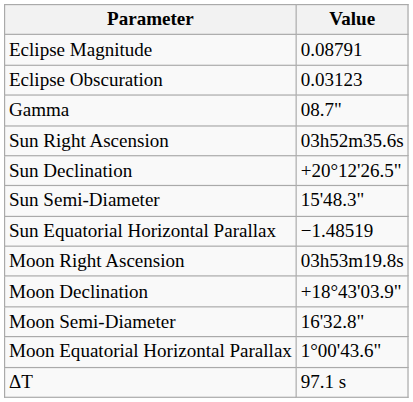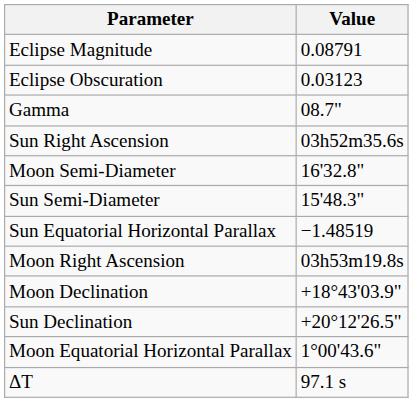rows swapped: (71, 170) <-> (92, 321)
